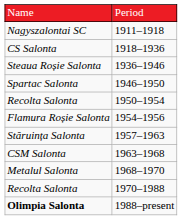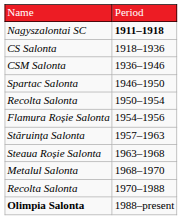(139, 30) normal -> (139, 30) bold
(54, 65) Steaua Roșie Salonta -> (37, 65) CSM Salonta
(37, 153) CSM Salonta -> (54, 153) Steaua Roșie Salonta
